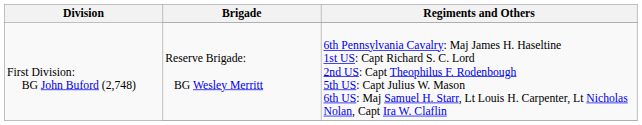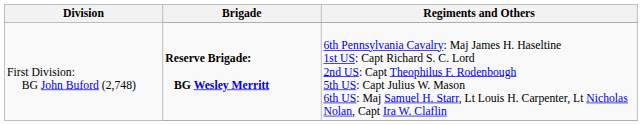(214, 71) normal -> (217, 71) bold
